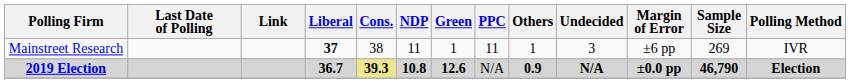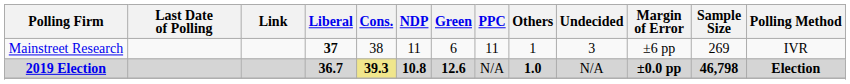(453, 49) 1 -> (453, 49) 6
(533, 69) 0.9 -> (533, 69) 1.0
(592, 69) bold -> (592, 69) normal
(719, 69) 46,790 -> (719, 69) 46,798
